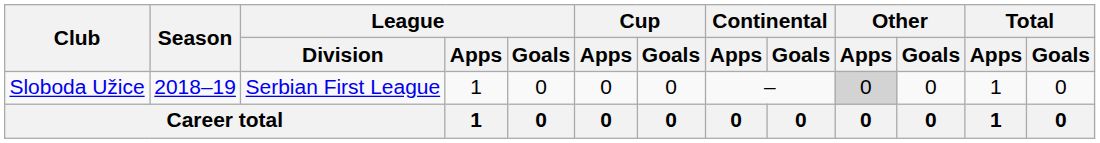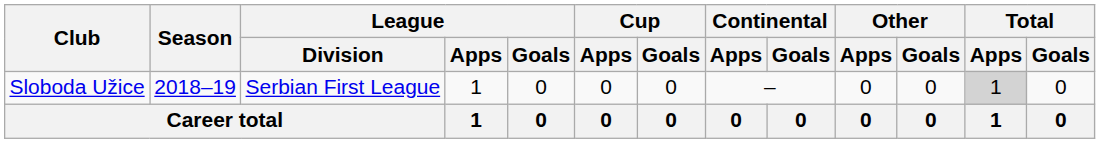(866, 87) lightgrey background -> (866, 87) no background
(996, 87) no background -> (996, 87) lightgrey background
